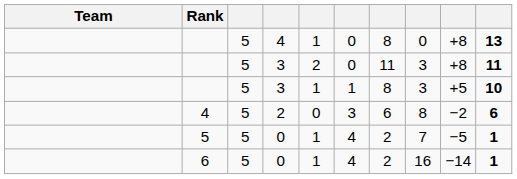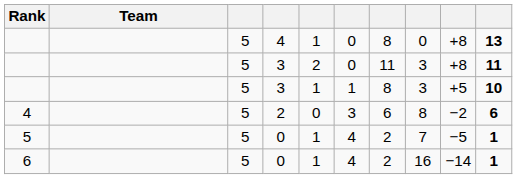columns swapped: (205, 16) <-> (93, 16)
